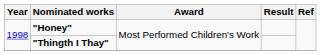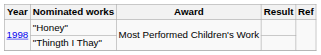(52, 27) bold -> (50, 27) normal
(71, 43) bold -> (67, 43) normal
